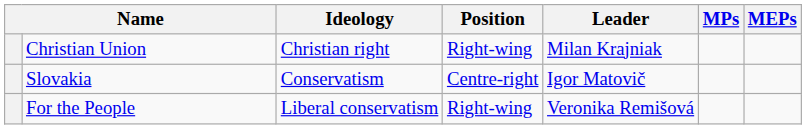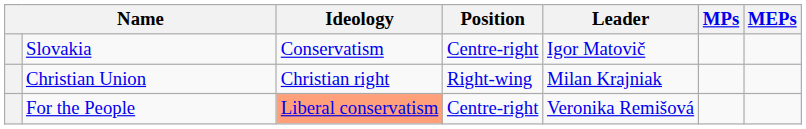rows swapped: (59, 78) <-> (86, 49)
(360, 108) no background -> (360, 108) lightsalmon background
(490, 108) Right-wing -> (493, 108) Centre-right
